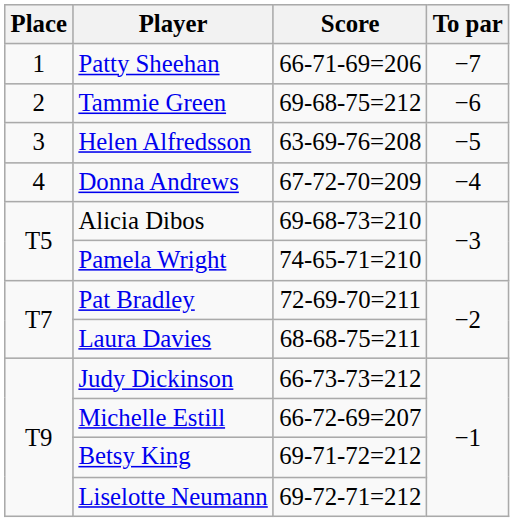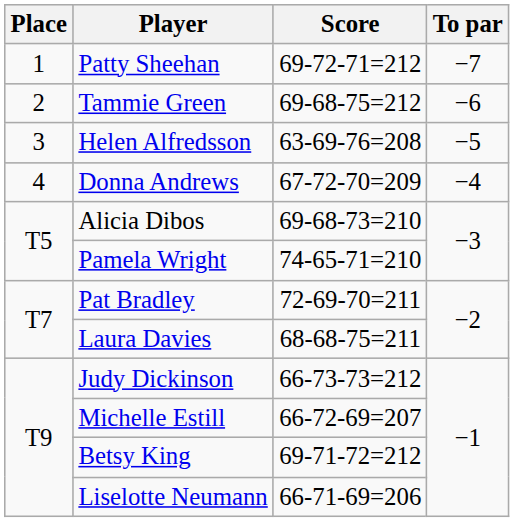(350, 63) 66-71-69=206 -> (350, 63) 69-72-71=212
(350, 496) 69-72-71=212 -> (350, 496) 66-71-69=206
